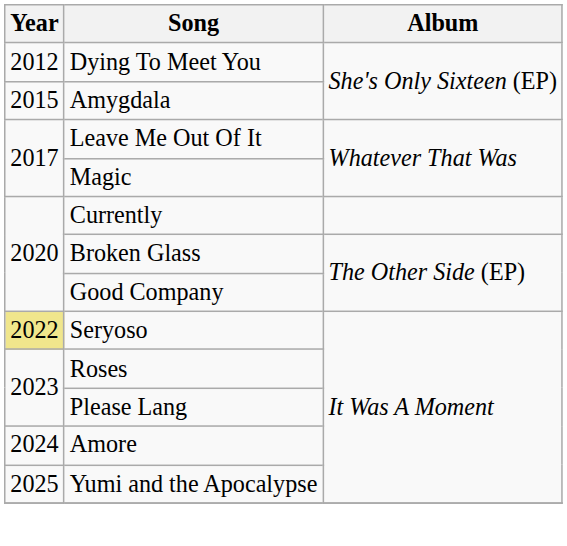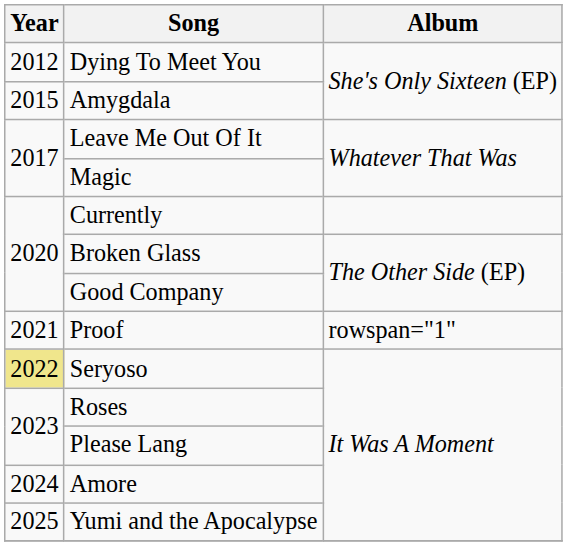+ row: (97, 330)
